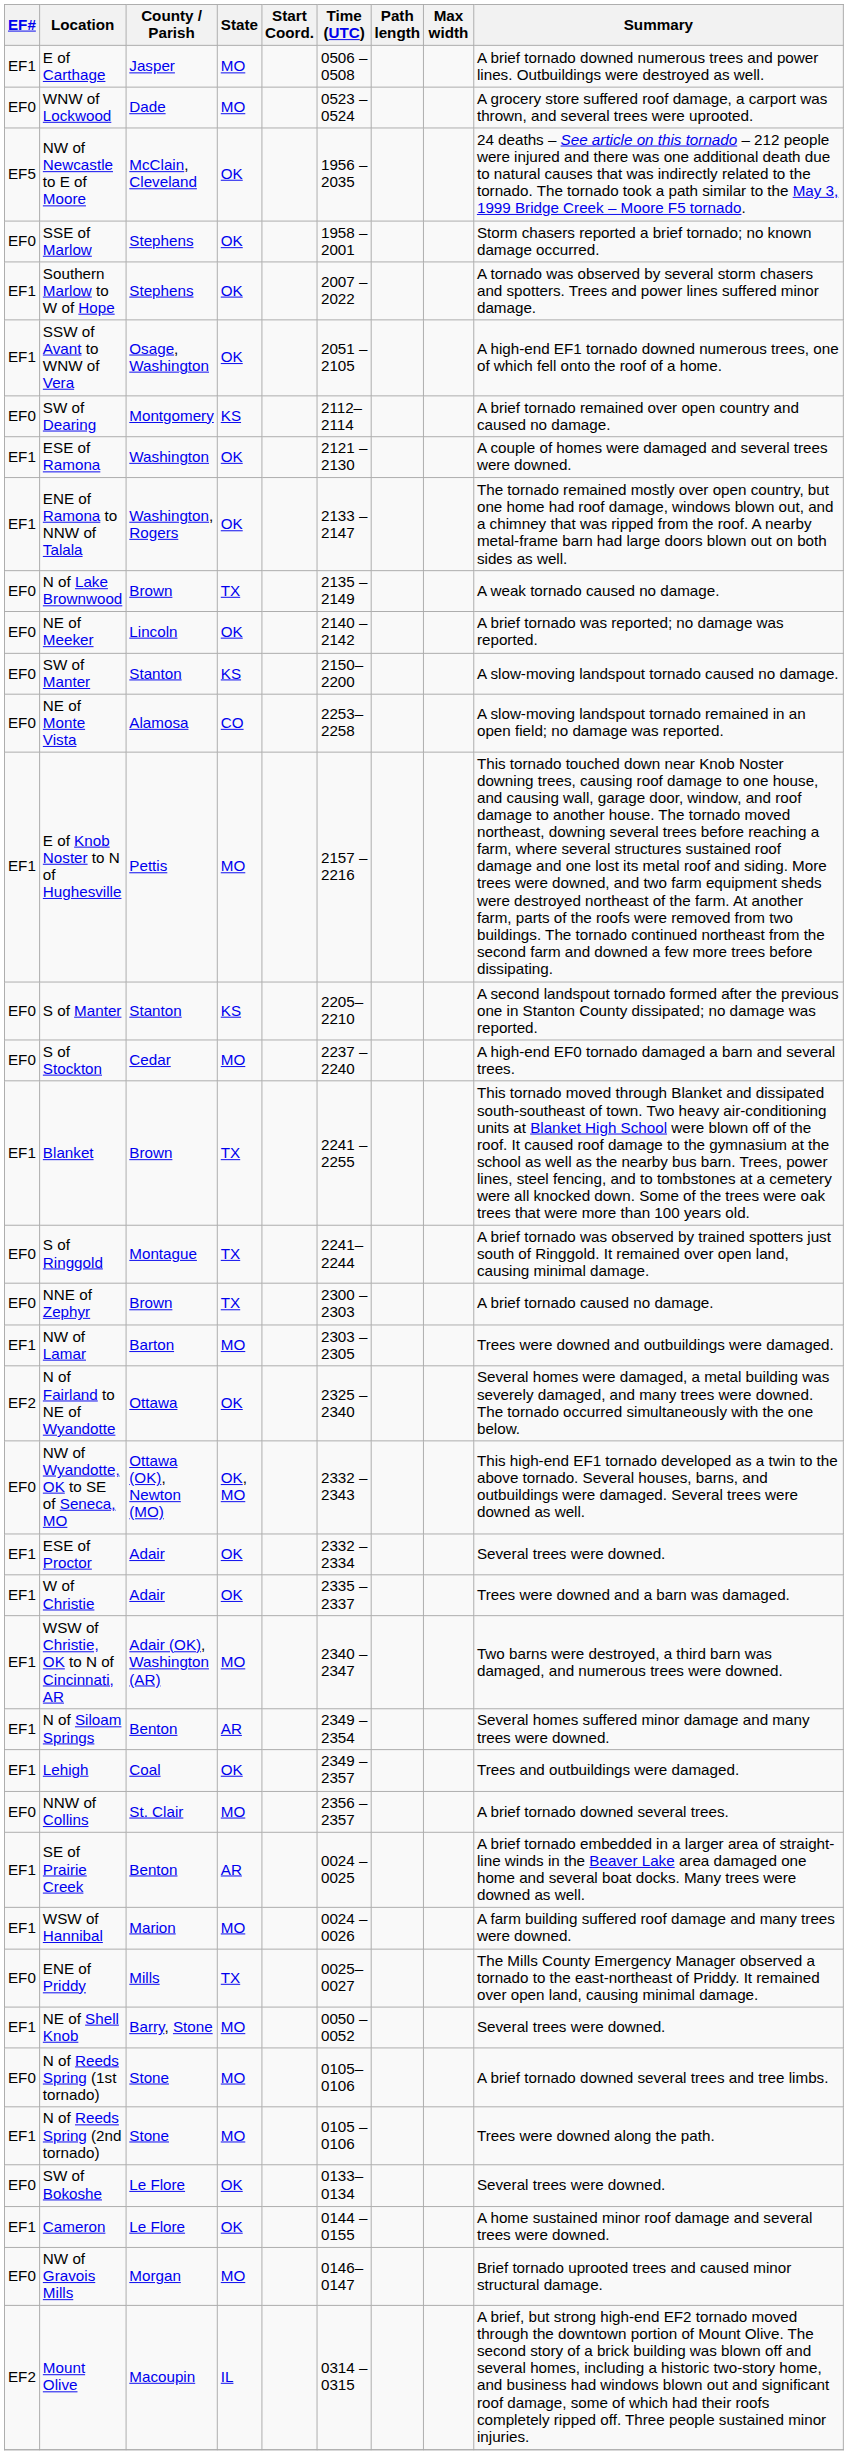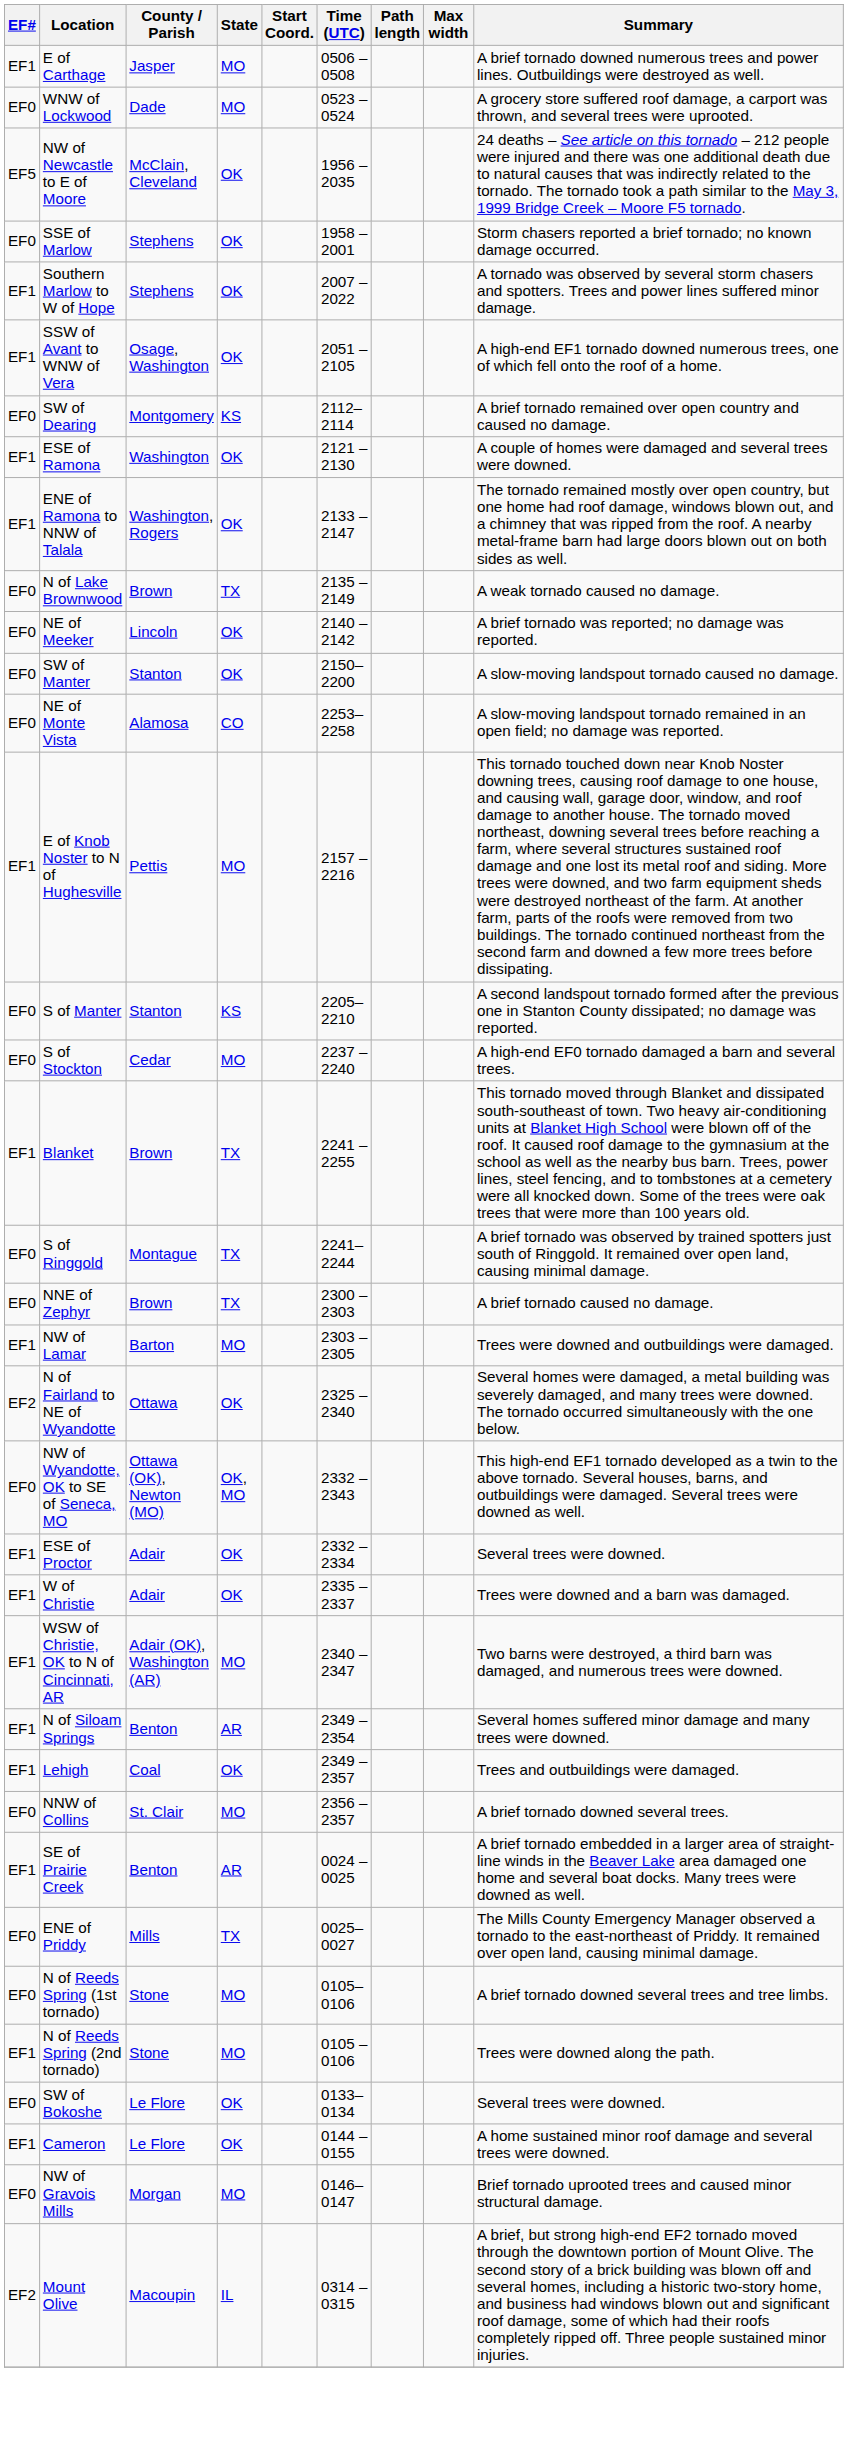(231, 673) KS -> (232, 673) OK
- row: (73, 1928)
- row: (81, 2027)
